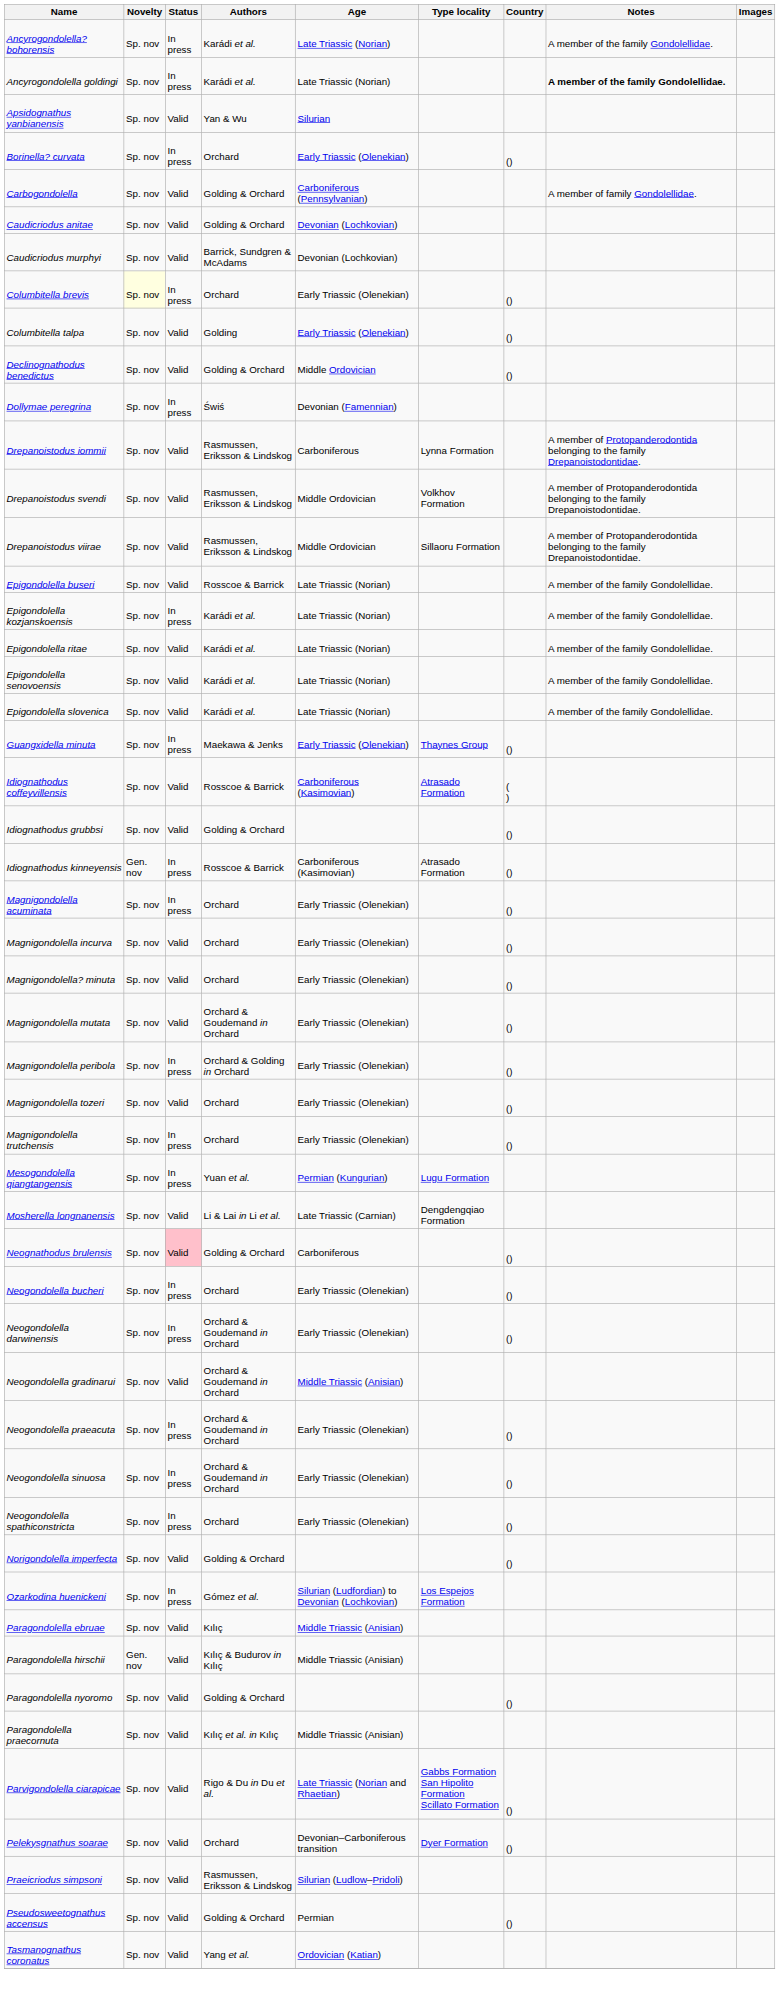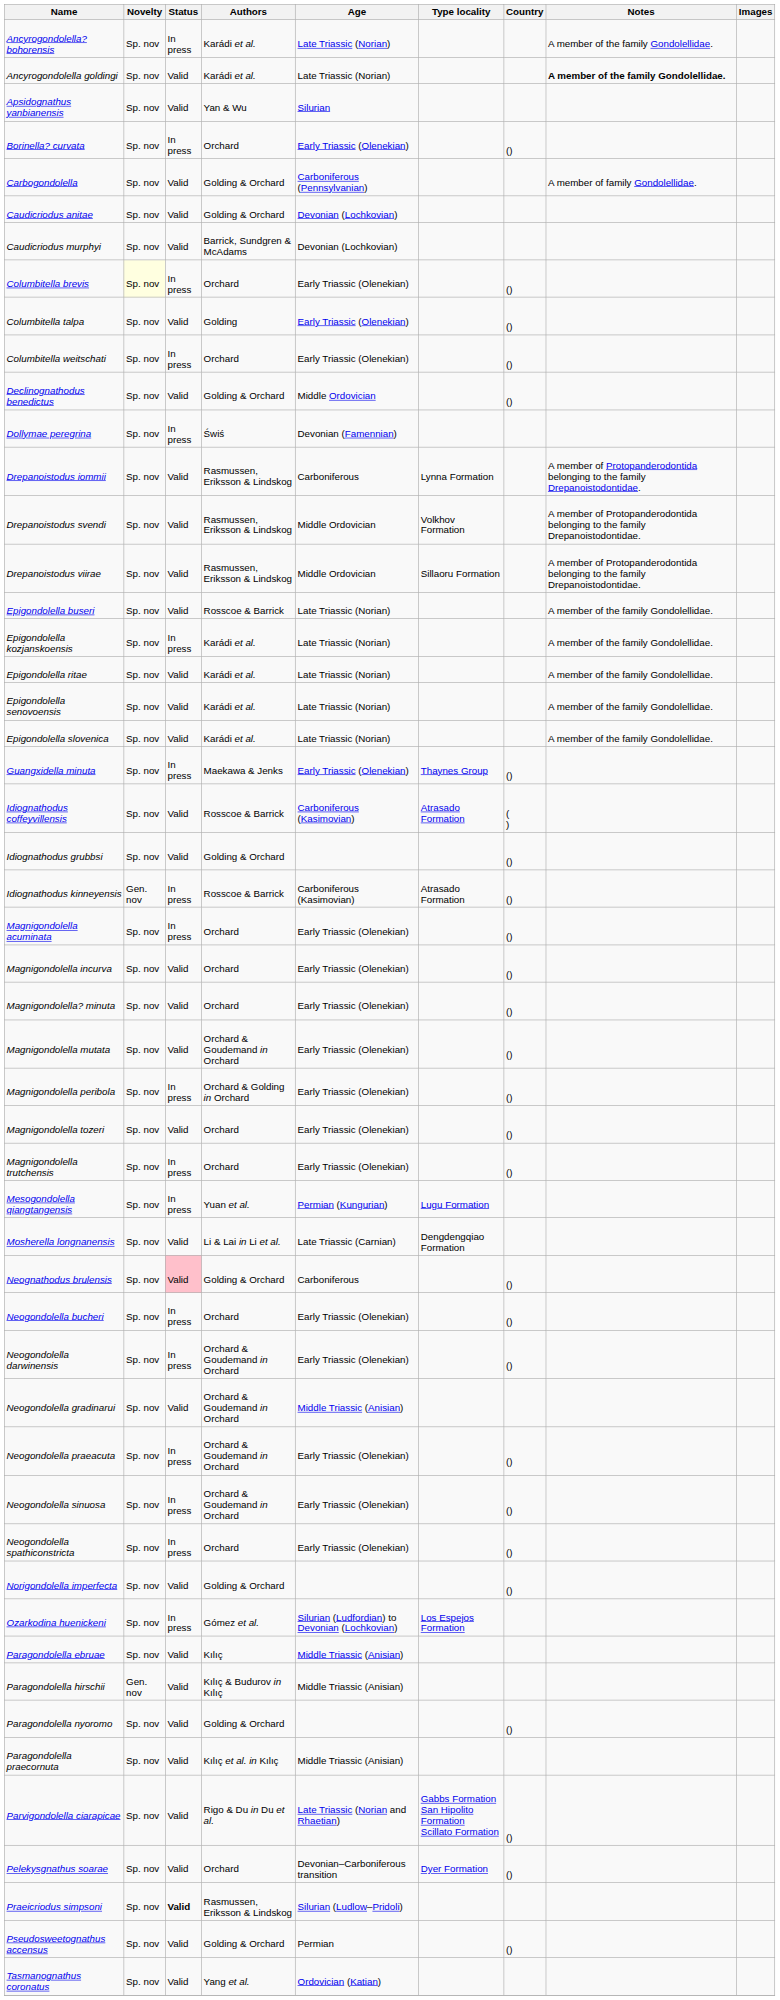(179, 81) In press -> (178, 76) Valid
+ row: (56, 359)
(178, 1880) normal -> (179, 1907) bold
